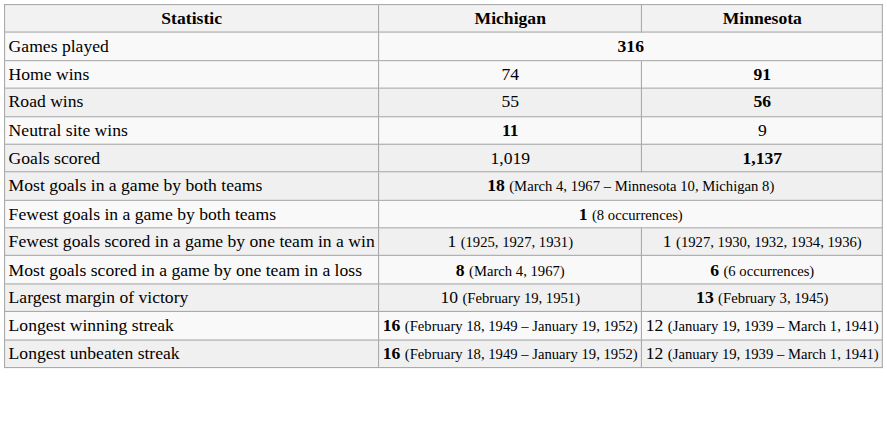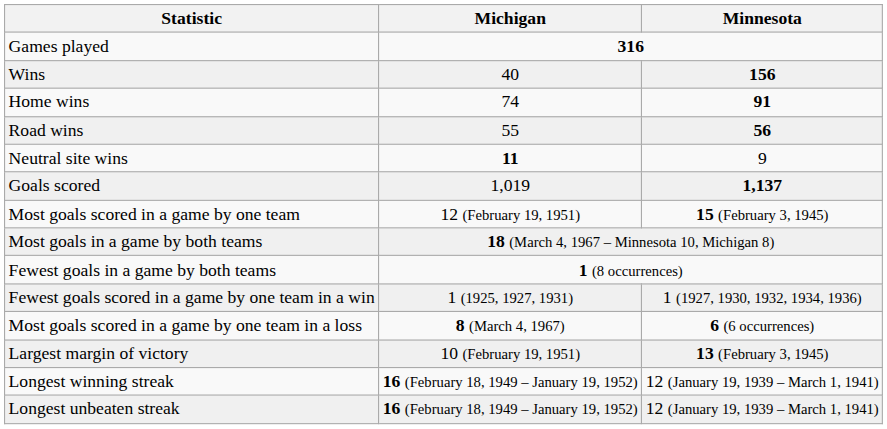+ row: (27, 74)
+ row: (154, 213)
